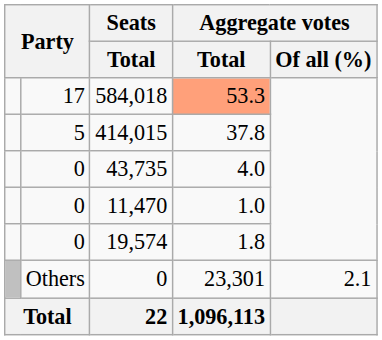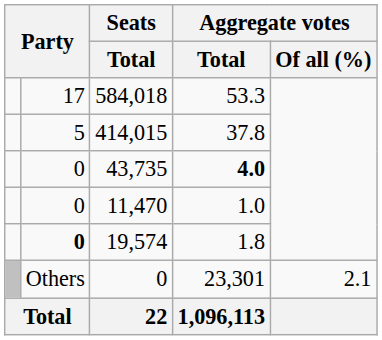(246, 96) lightsalmon background -> (246, 96) no background
(251, 169) normal -> (251, 169) bold
(79, 242) normal -> (79, 242) bold
